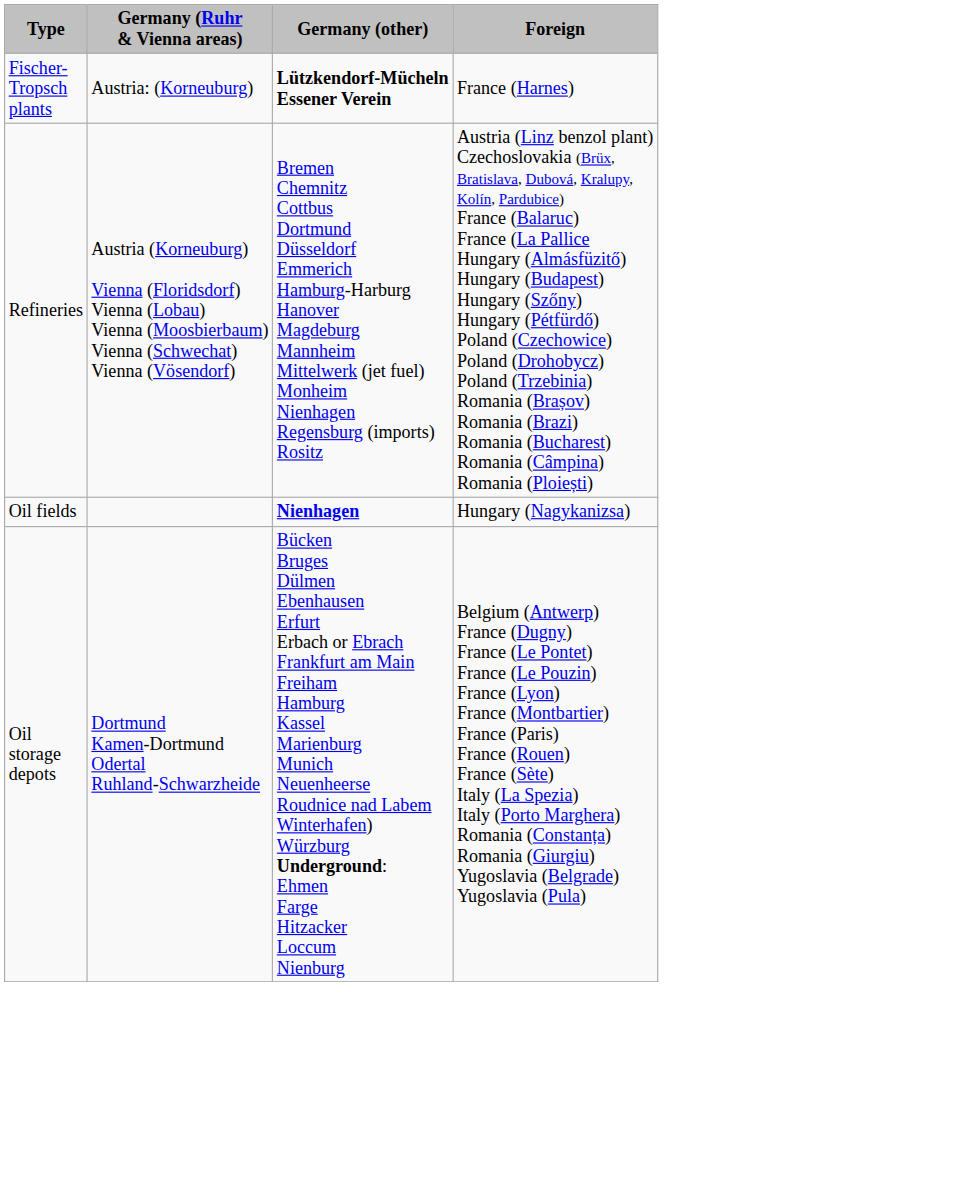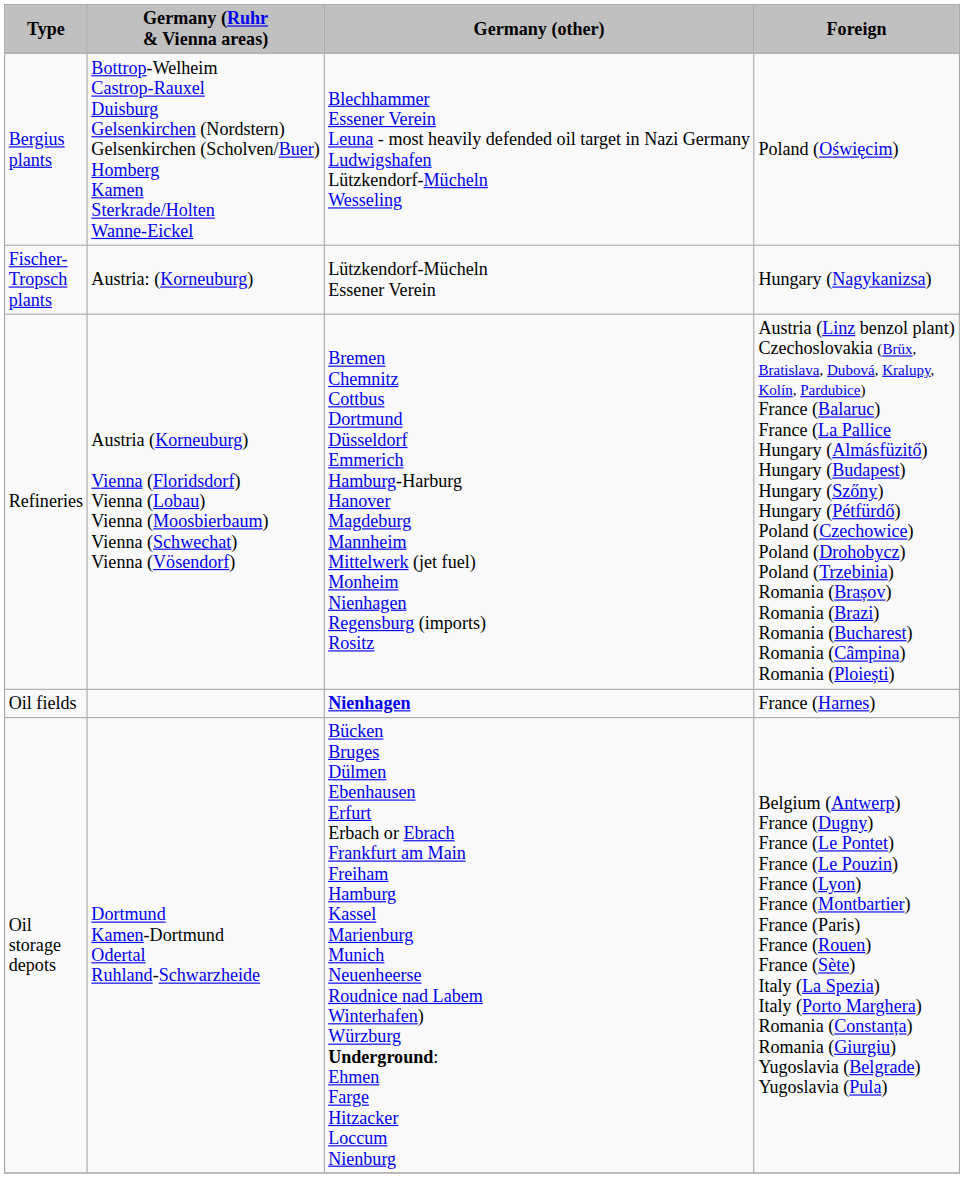+ row: (37, 149)
(363, 88) bold -> (408, 279) normal
(515, 88) France (Harnes) -> (845, 279) Hungary (Nagykanizsa)
(544, 511) Hungary (Nagykanizsa) -> (817, 703) France (Harnes)
